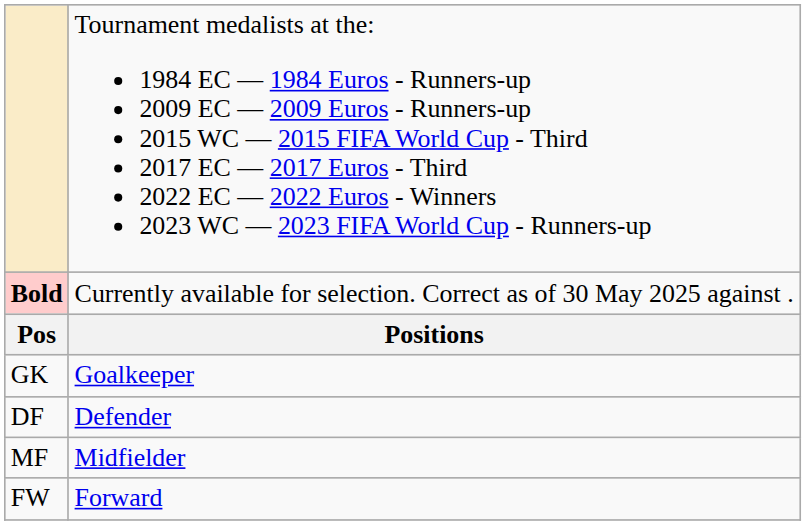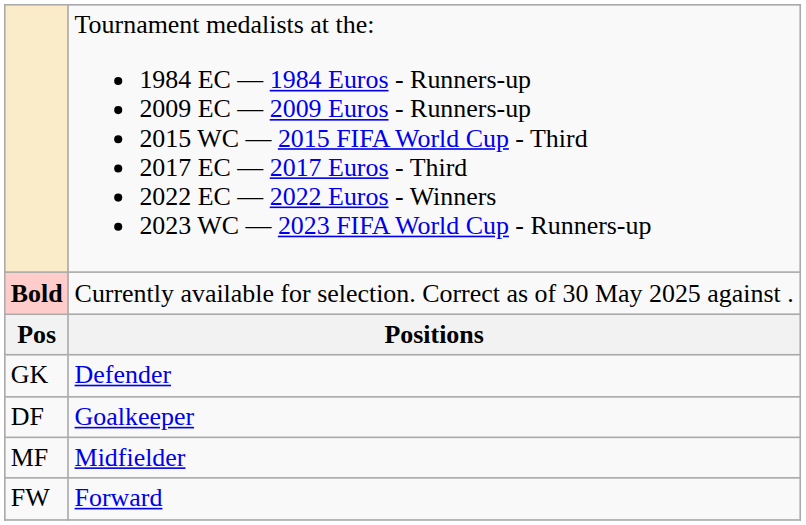(134, 375) Goalkeeper -> (123, 375) Defender
(123, 416) Defender -> (134, 416) Goalkeeper
